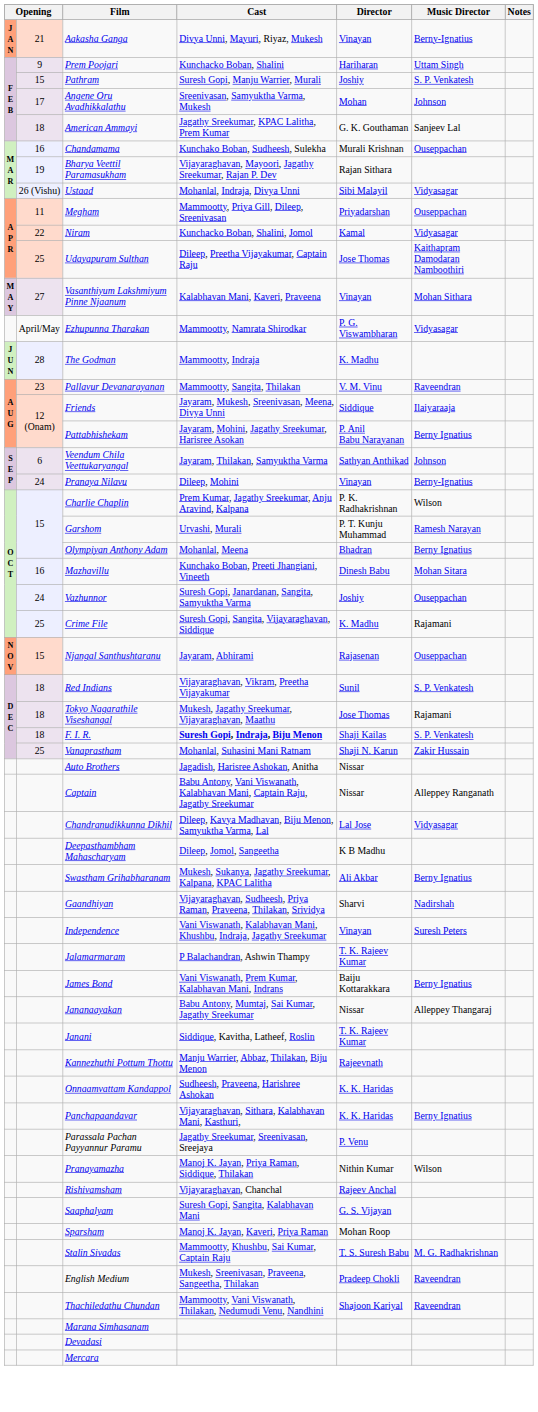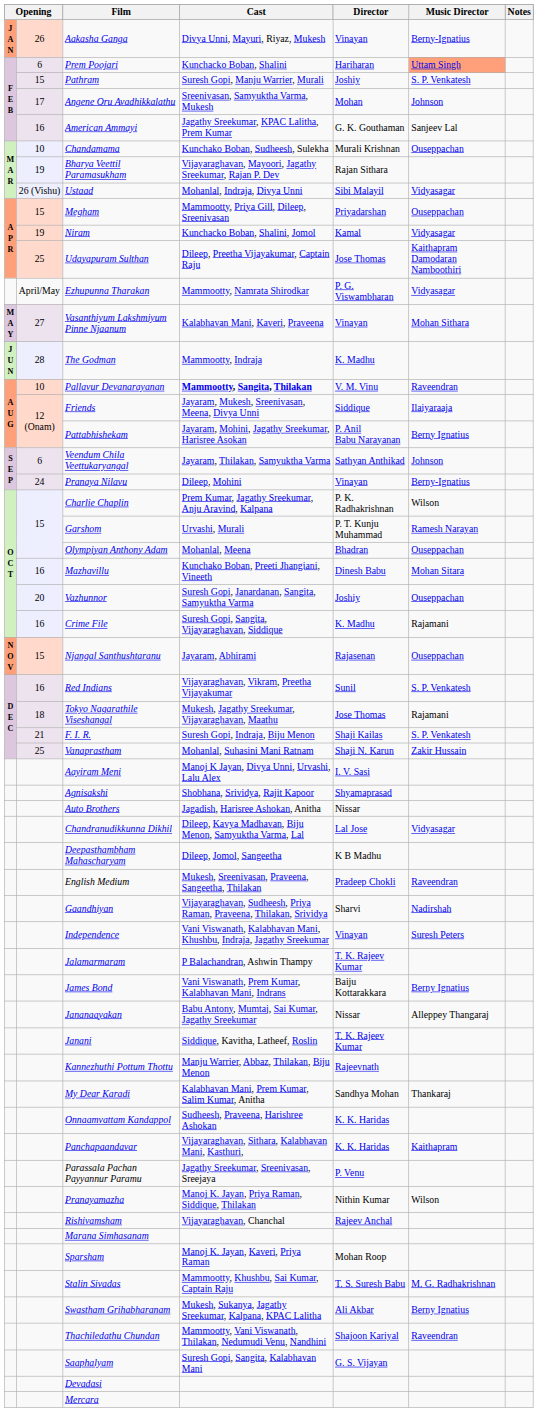(40, 38) 21 -> (40, 38) 26
(40, 65) 9 -> (40, 65) 6
(439, 65) no background -> (436, 65) lightsalmon background
(40, 128) 18 -> (40, 128) 16
(40, 149) 16 -> (40, 149) 10
(40, 211) 11 -> (40, 211) 15
(40, 232) 22 -> (40, 232) 19
rows swapped: (107, 328) <-> (116, 296)
(40, 387) 23 -> (40, 387) 10
(240, 387) normal -> (247, 387) bold
(443, 550) Berny Ignatius -> (438, 550) Ouseppachan
(40, 597) 24 -> (40, 597) 20
(40, 624) 25 -> (40, 624) 16
(40, 688) 18 -> (40, 688) 16
(40, 735) 18 -> (40, 735) 21
(251, 735) bold -> (248, 735) normal
+ row: (93, 772)
+ row: (86, 793)
- row: (81, 793)
rows swapped: (97, 1279) <-> (118, 877)
+ row: (97, 1094)
(443, 1116) Berny Ignatius -> (434, 1146) Kaithapram
rows swapped: (89, 1210) <-> (107, 1326)
